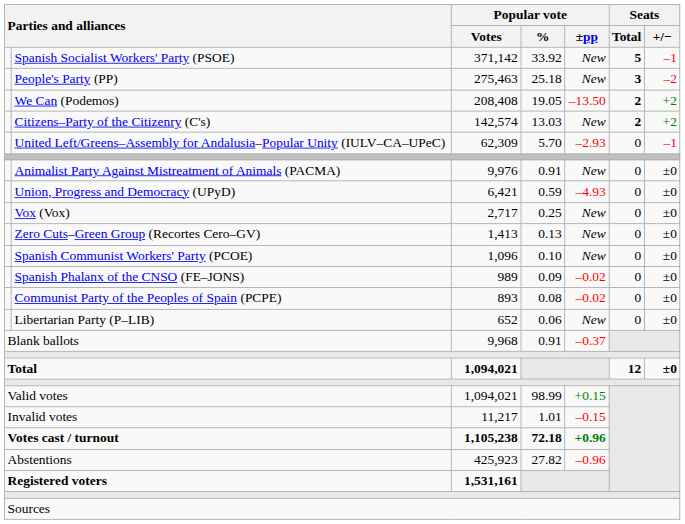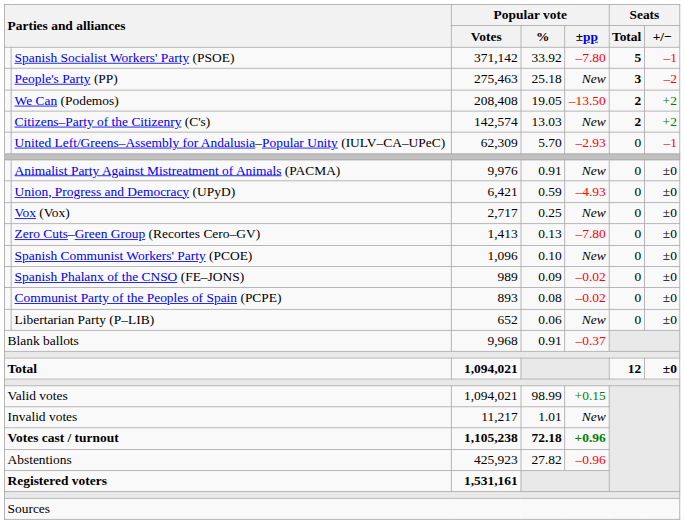(594, 57) New -> (591, 57) –7.80
(594, 234) New -> (591, 234) –7.80
(591, 417) –0.15 -> (594, 417) New
